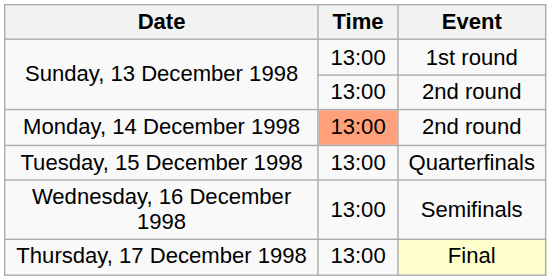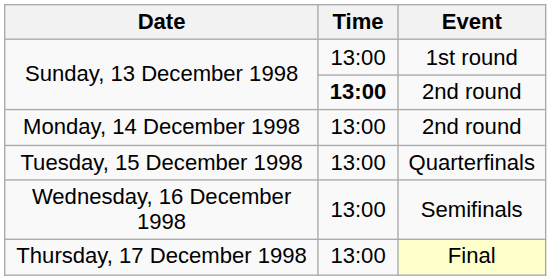(358, 92) normal -> (358, 92) bold
(358, 127) lightsalmon background -> (358, 127) no background
